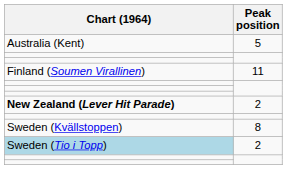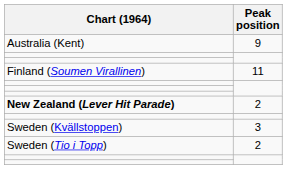(258, 43) 5 -> (258, 43) 9
(258, 128) 8 -> (258, 128) 3
(57, 145) lightblue background -> (57, 145) no background
